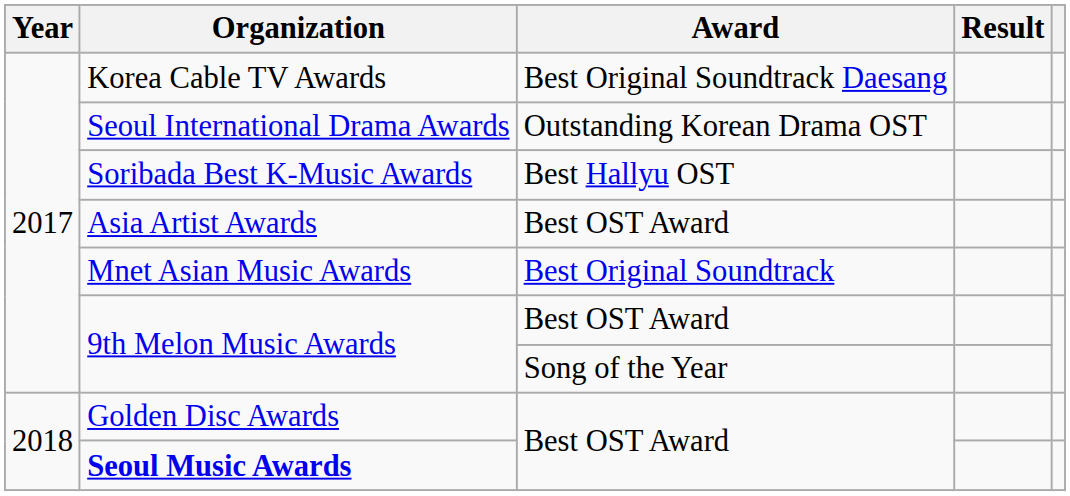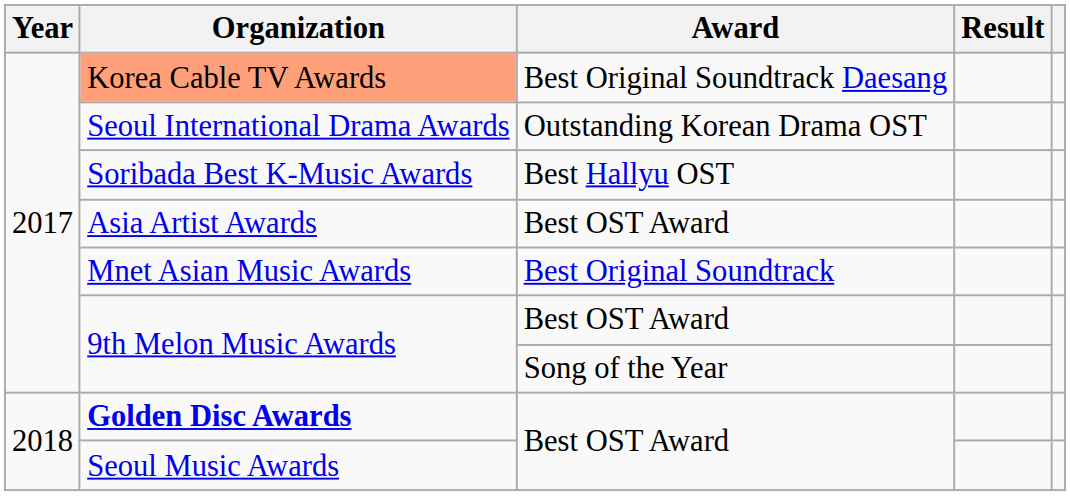(237, 77) no background -> (237, 77) lightsalmon background
(213, 416) normal -> (219, 416) bold
(219, 464) bold -> (213, 464) normal
